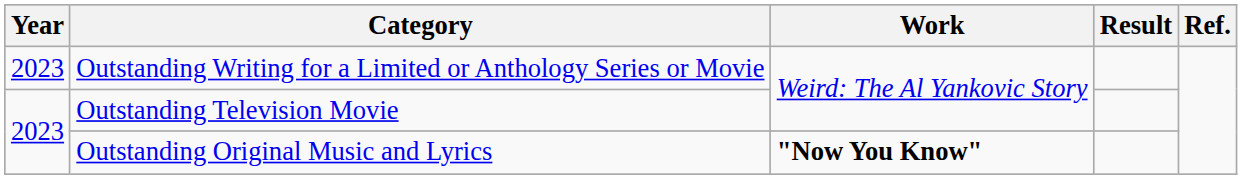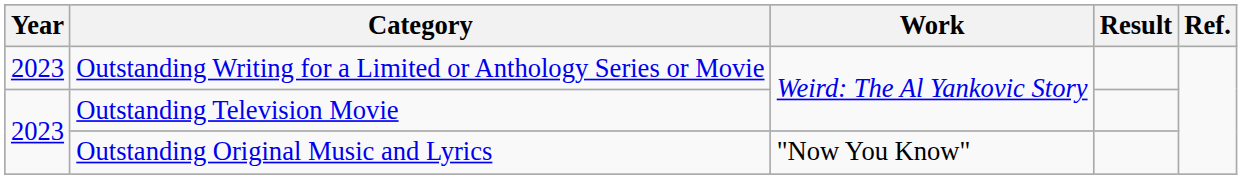(880, 151) bold -> (874, 151) normal
